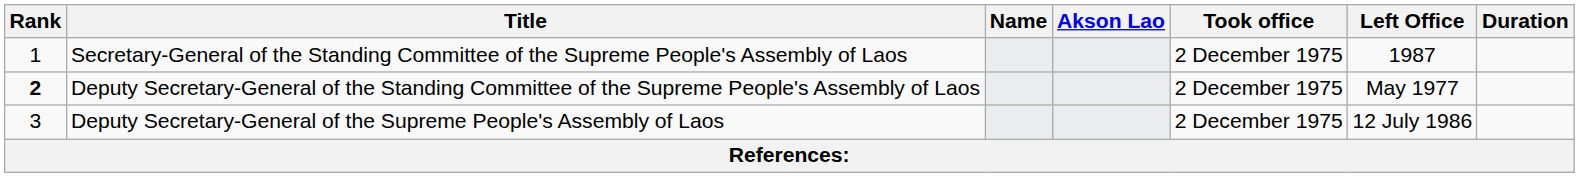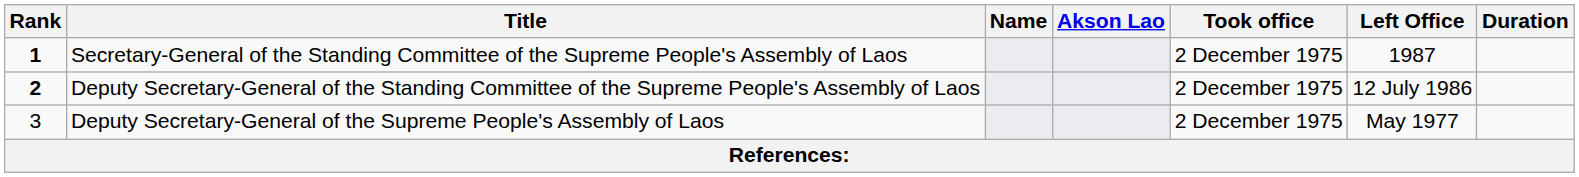(35, 54) normal -> (35, 54) bold
(1412, 88) May 1977 -> (1412, 88) 12 July 1986
(1412, 121) 12 July 1986 -> (1412, 121) May 1977
